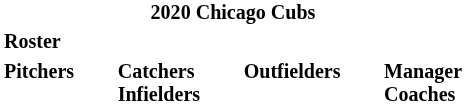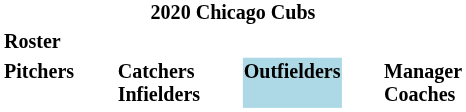(292, 70) no background -> (292, 70) lightblue background
